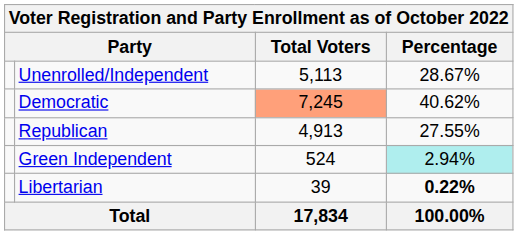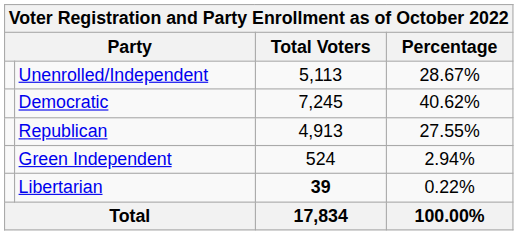(321, 103) lightsalmon background -> (321, 103) no background
(450, 159) paleturquoise background -> (450, 159) no background
(321, 187) normal -> (321, 187) bold
(450, 187) bold -> (450, 187) normal
